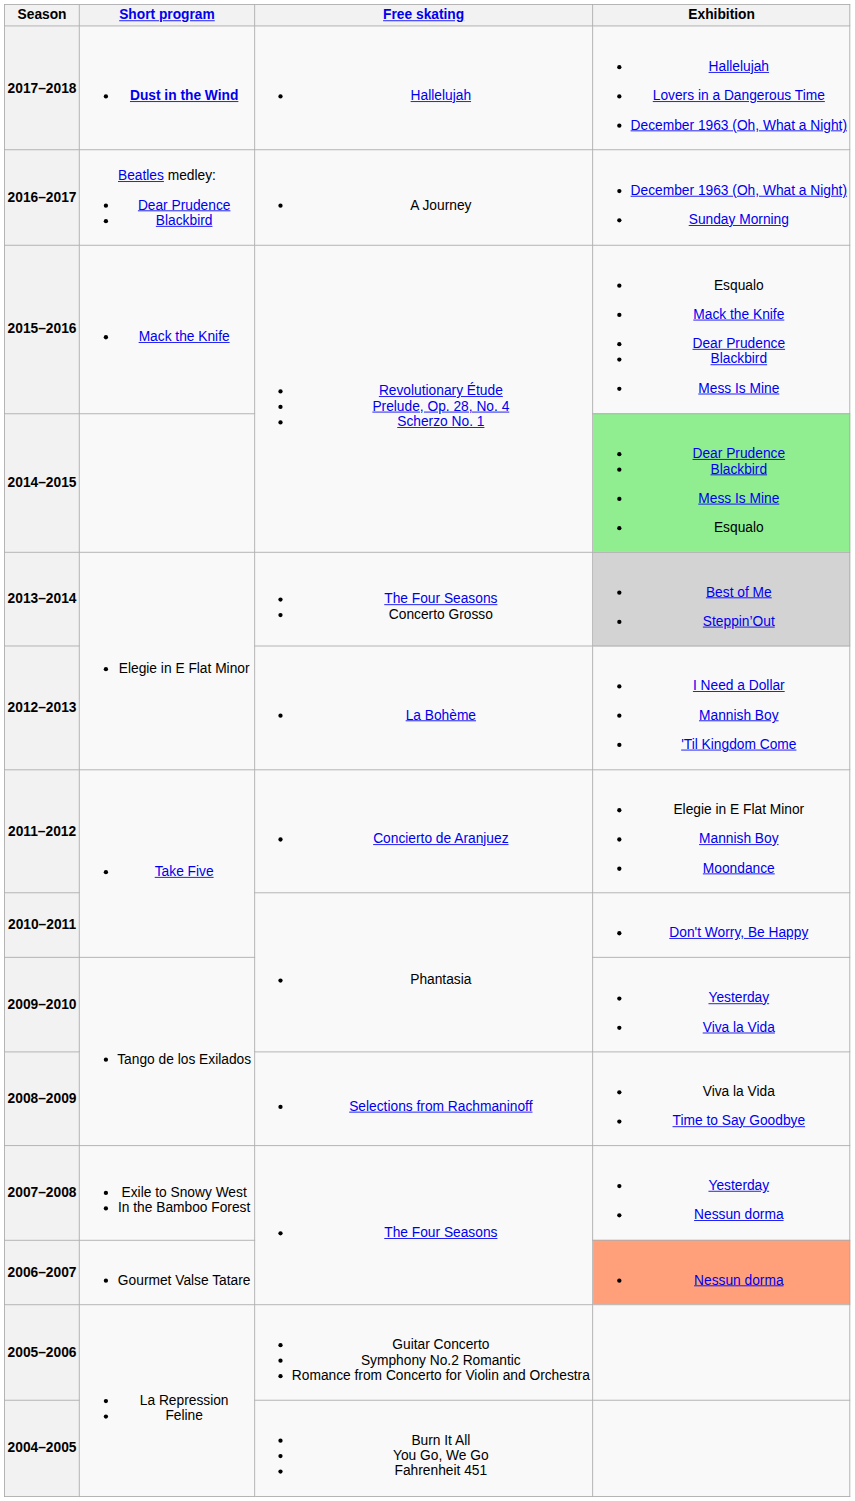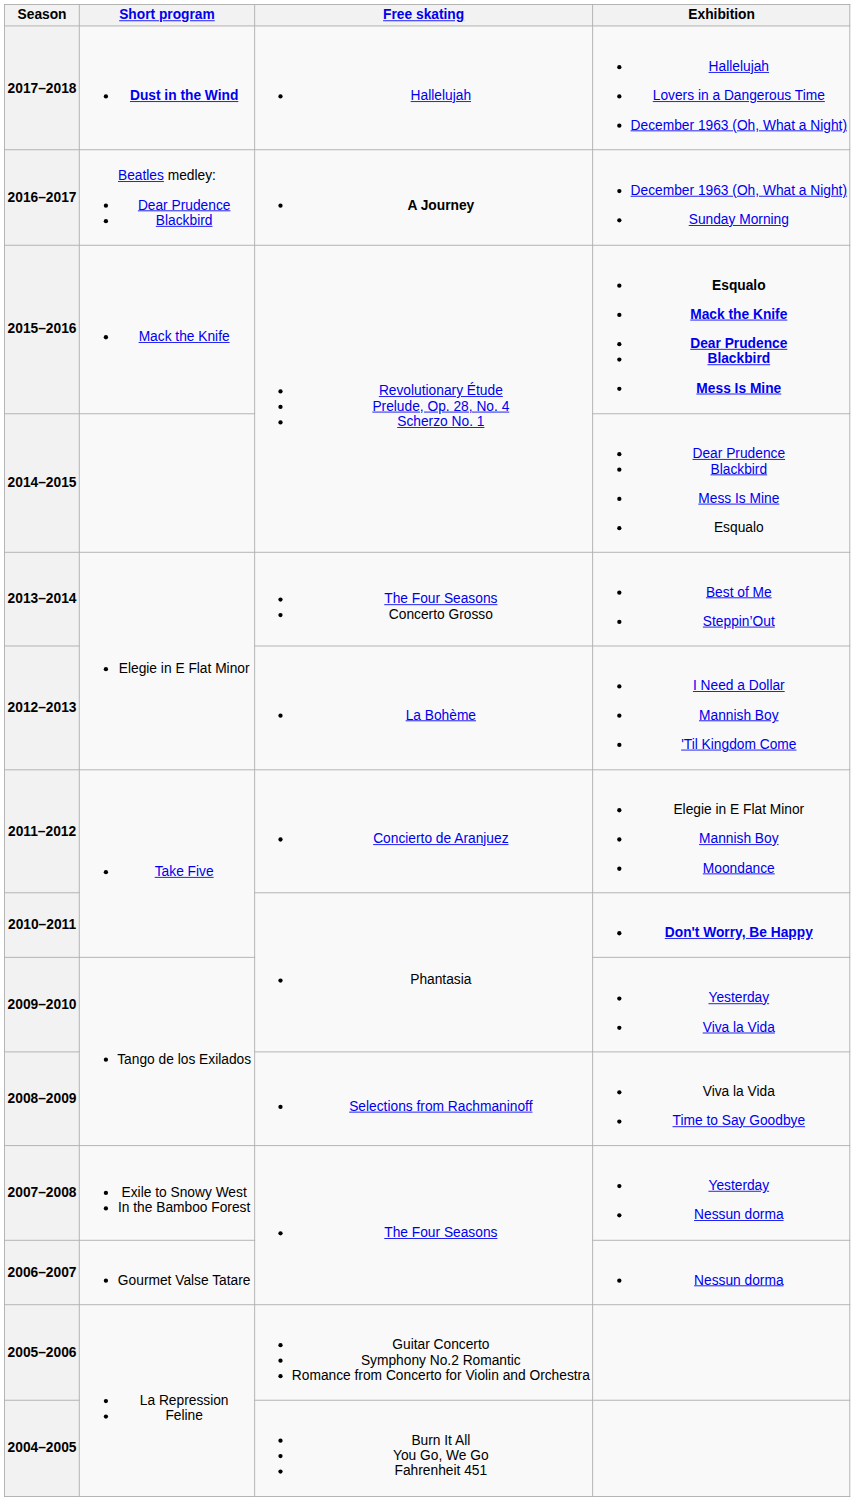(424, 205) normal -> (424, 205) bold
(722, 337) normal -> (722, 337) bold
(722, 490) lightgreen background -> (722, 490) no background
(722, 607) lightgrey background -> (722, 607) no background
(722, 933) normal -> (722, 933) bold
(722, 1280) lightsalmon background -> (722, 1280) no background
